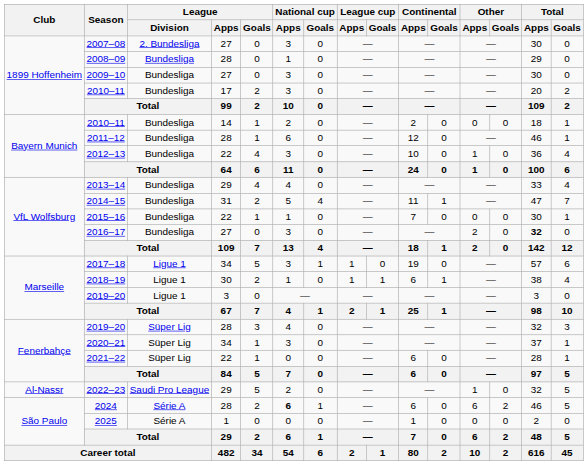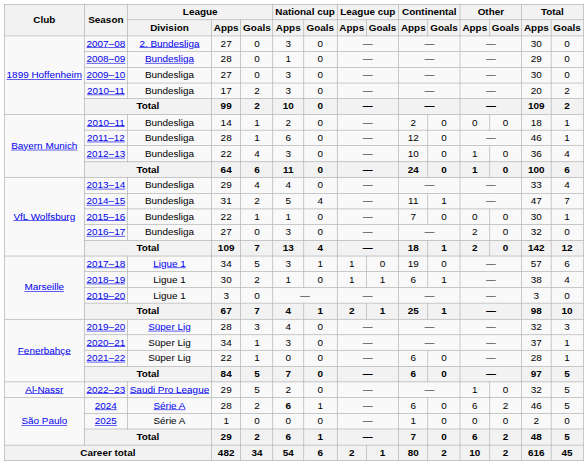(536, 232) bold -> (536, 232) normal
